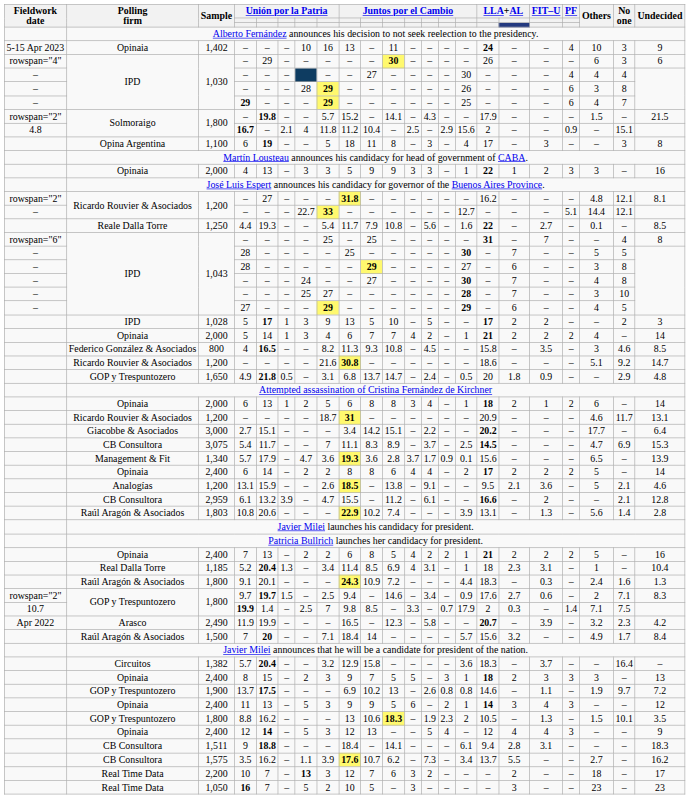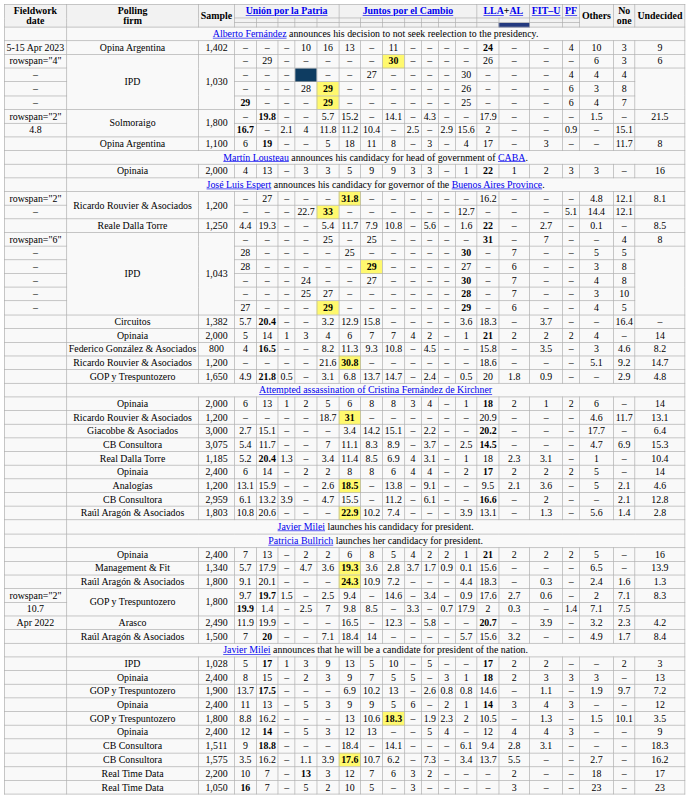(133, 48) Opinaia -> (133, 48) Opina Argentina
(624, 143) 3 -> (624, 143) 11.7
rows swapped: (217, 321) <-> (217, 664)
(660, 349) 8.5 -> (660, 349) 8.2
rows swapped: (217, 568) <-> (217, 458)
